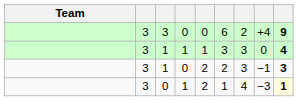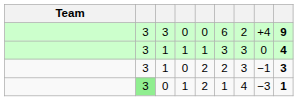(146, 86) no background -> (146, 86) lightgreen background
(283, 86) lightyellow background -> (283, 86) no background
